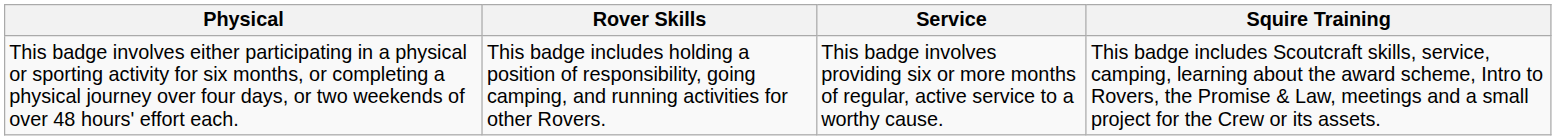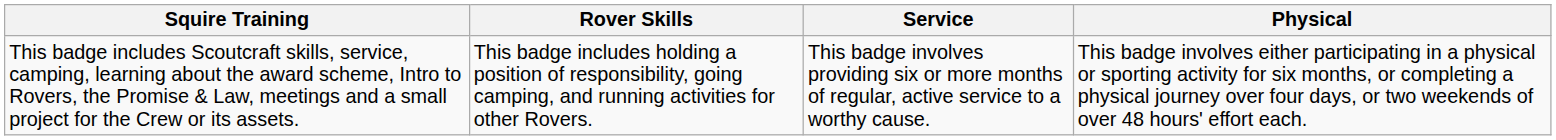columns swapped: (1319, 20) <-> (243, 20)
